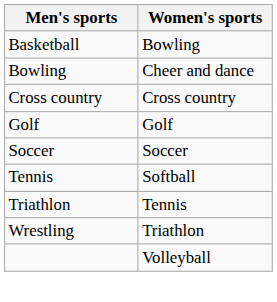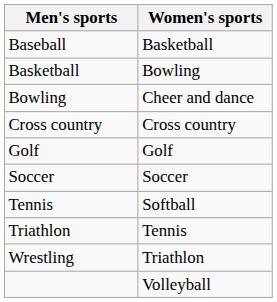+ row: (37, 44)
